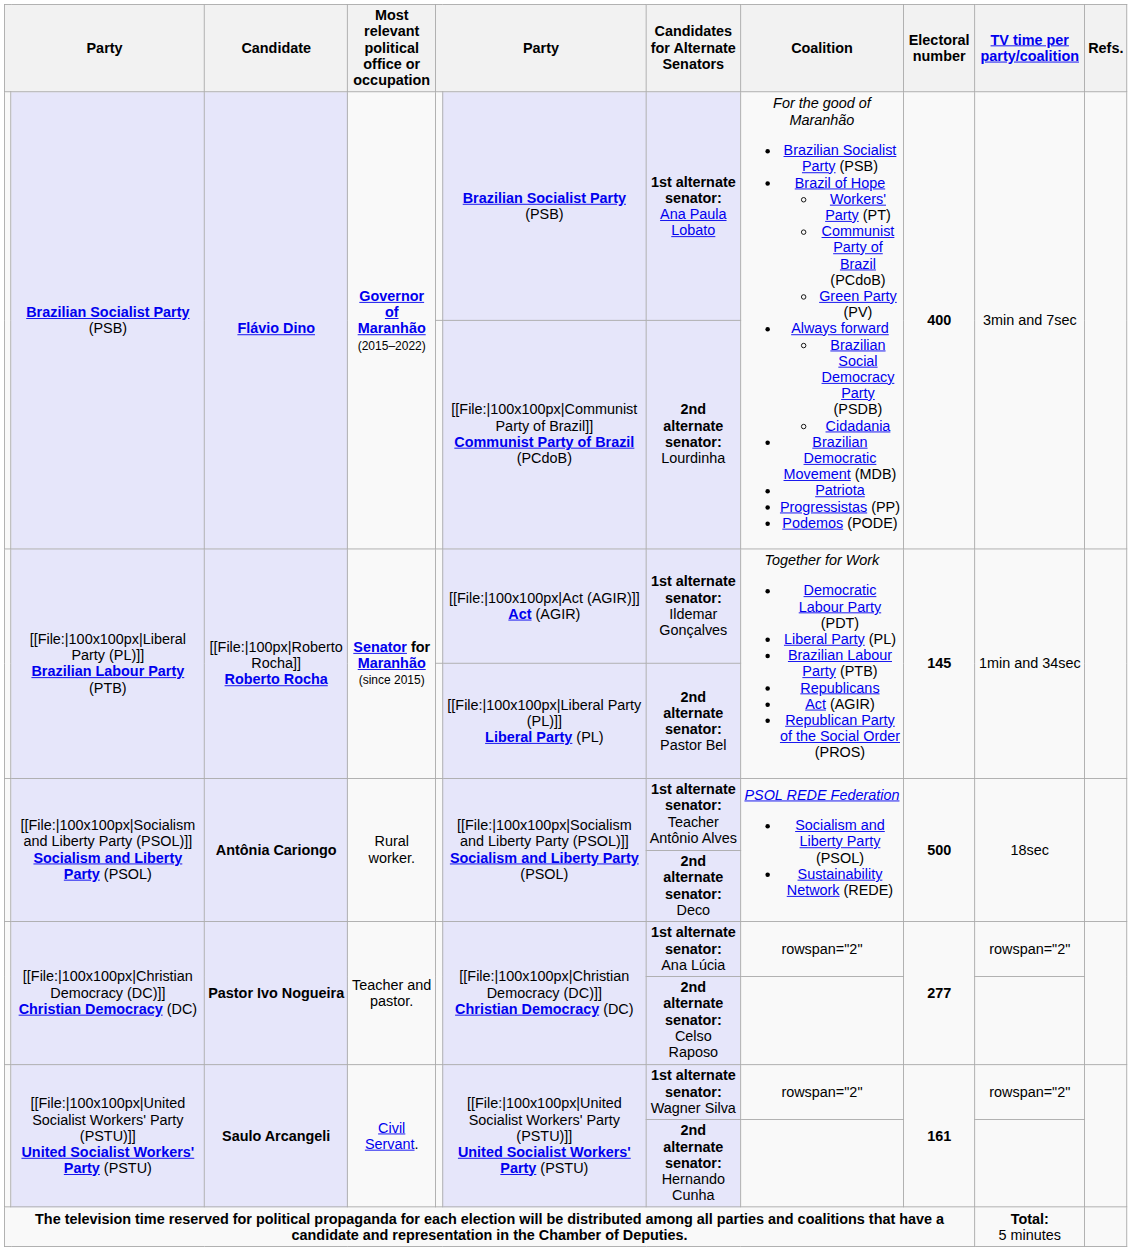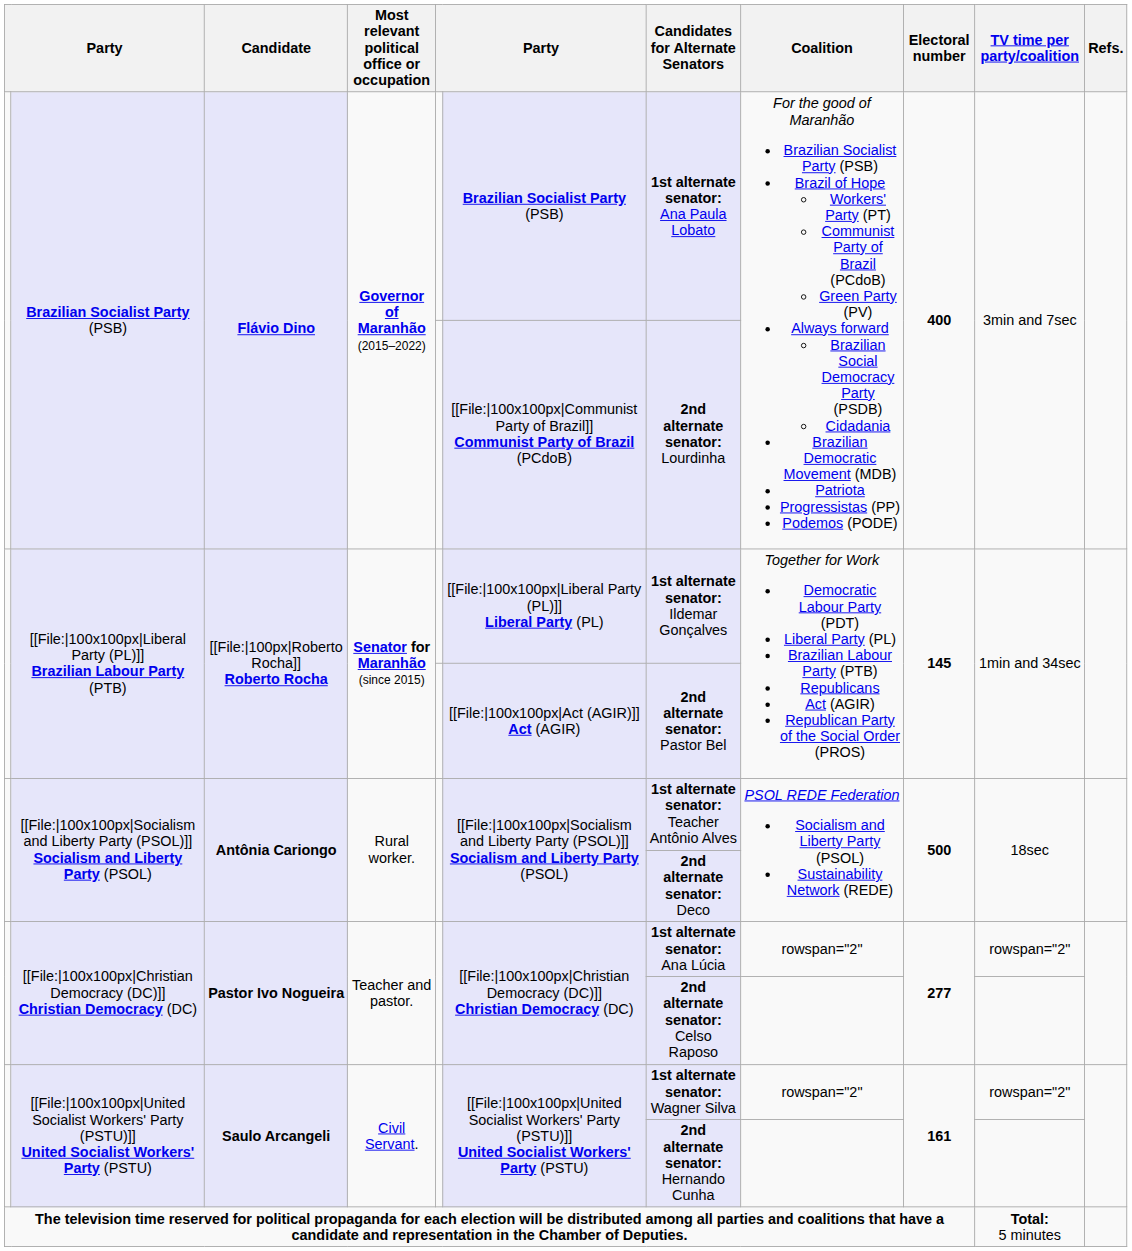(544, 606) [[File:|100x100px|Act (AGIR)]] Act (AGIR) -> (544, 606) [[File:|100x100px|Liberal Party (PL)]] Liberal Party (PL)
(544, 721) [[File:|100x100px|Liberal Party (PL)]] Liberal Party (PL) -> (544, 721) [[File:|100x100px|Act (AGIR)]] Act (AGIR)
